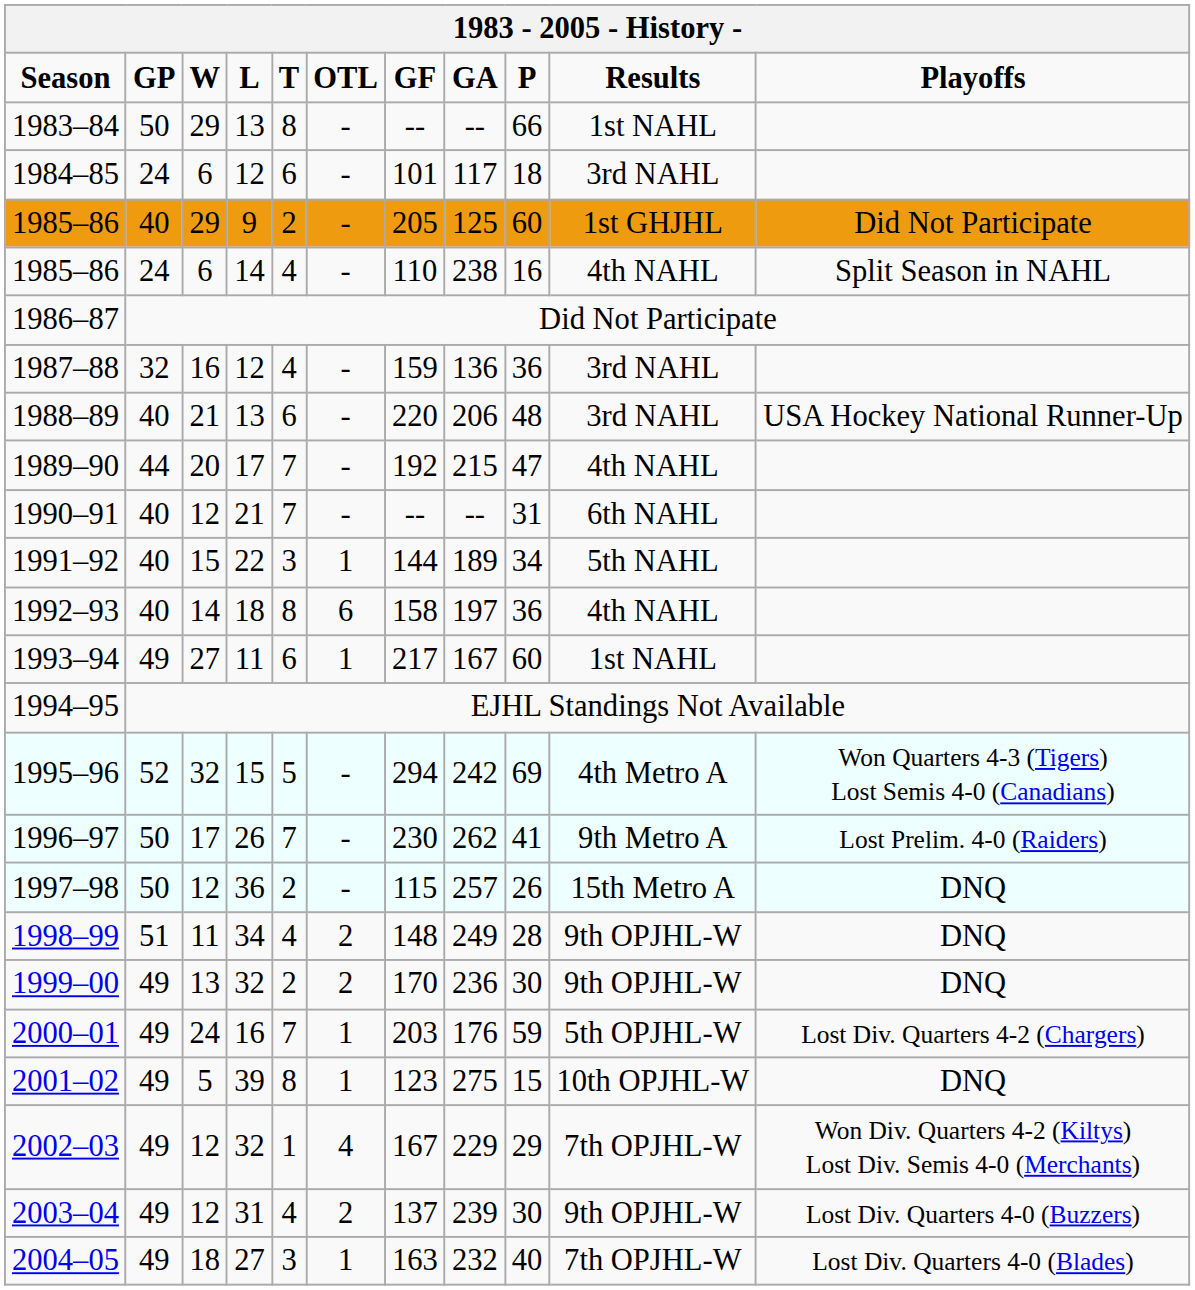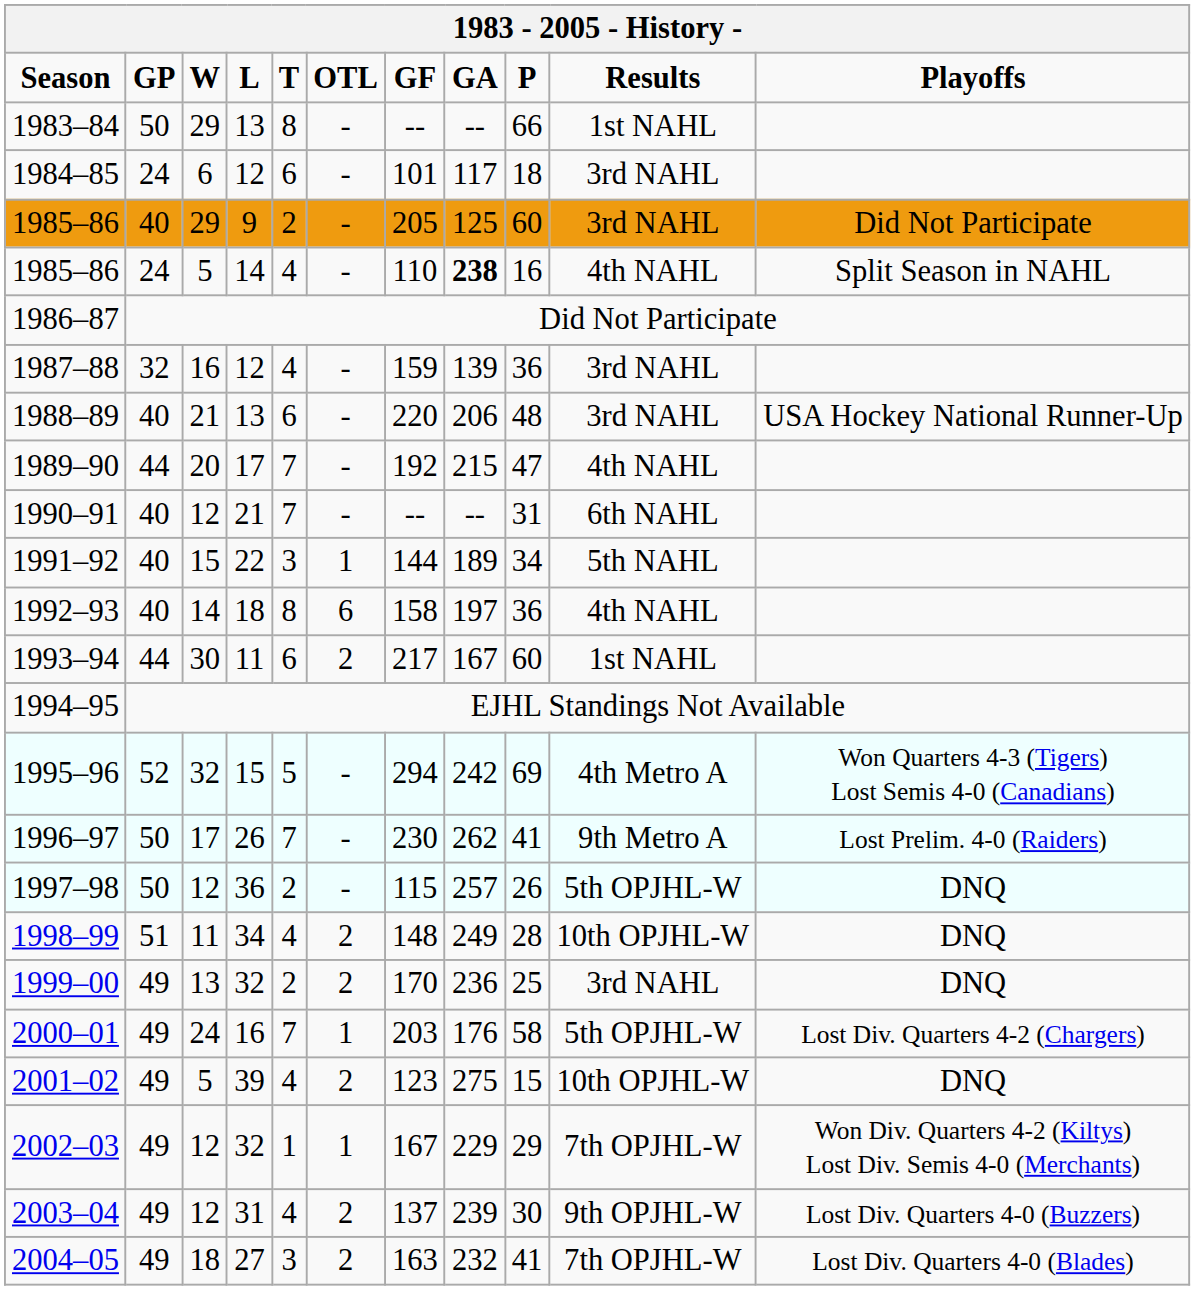(653, 222) 1st GHJHL -> (653, 222) 3rd NAHL
(205, 271) 6 -> (205, 271) 5
(475, 271) normal -> (475, 271) bold
(475, 367) 136 -> (475, 367) 139
(154, 658) 49 -> (154, 658) 44
(205, 658) 27 -> (205, 658) 30
(346, 658) 1 -> (346, 658) 2
(653, 887) 15th Metro A -> (653, 887) 5th OPJHL-W
(653, 935) 9th OPJHL-W -> (653, 935) 10th OPJHL-W
(527, 983) 30 -> (527, 983) 25
(653, 983) 9th OPJHL-W -> (653, 983) 3rd NAHL
(527, 1032) 59 -> (527, 1032) 58
(289, 1080) 8 -> (289, 1080) 4
(346, 1080) 1 -> (346, 1080) 2
(346, 1146) 4 -> (346, 1146) 1
(346, 1260) 1 -> (346, 1260) 2
(527, 1260) 40 -> (527, 1260) 41
